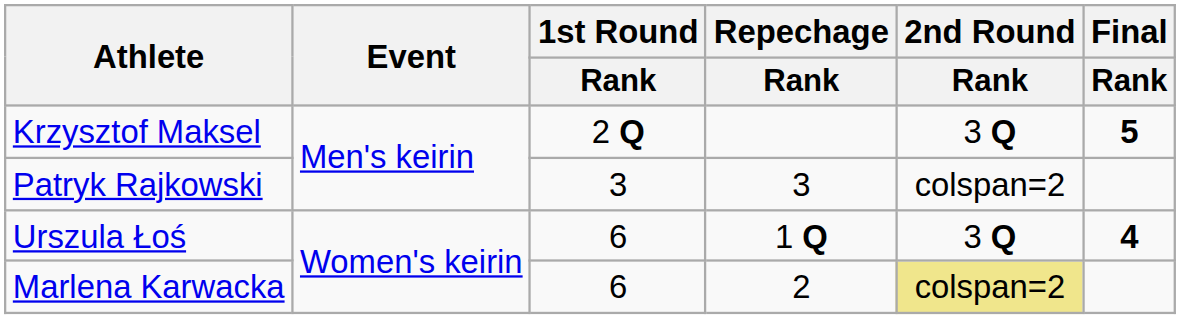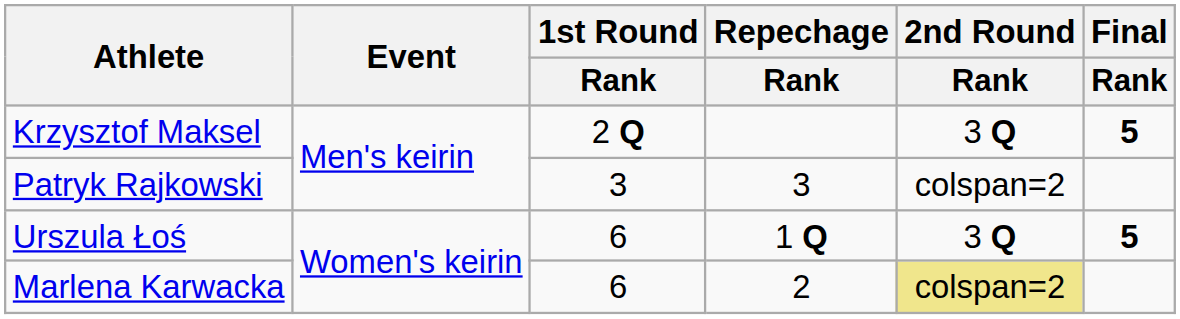(1129, 236) 4 -> (1129, 236) 5
